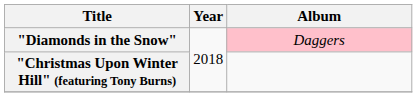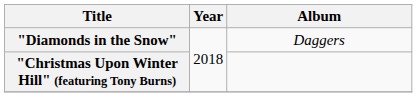(319, 39) pink background -> (319, 39) no background
